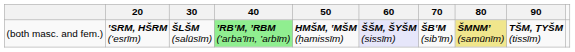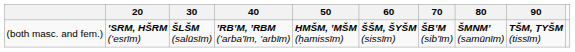(253, 33) lightgreen background -> (253, 33) no background
(389, 33) lavender background -> (389, 33) no background
(481, 33) khaki background -> (481, 33) no background
